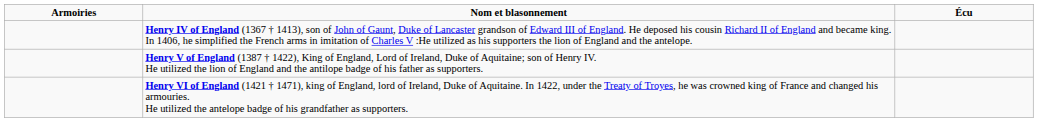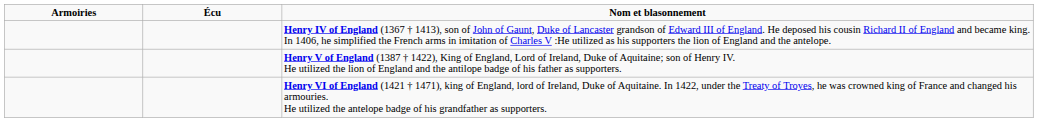columns swapped: (964, 12) <-> (519, 12)
